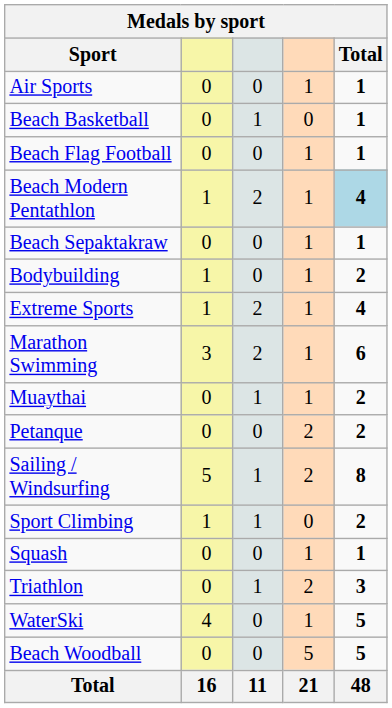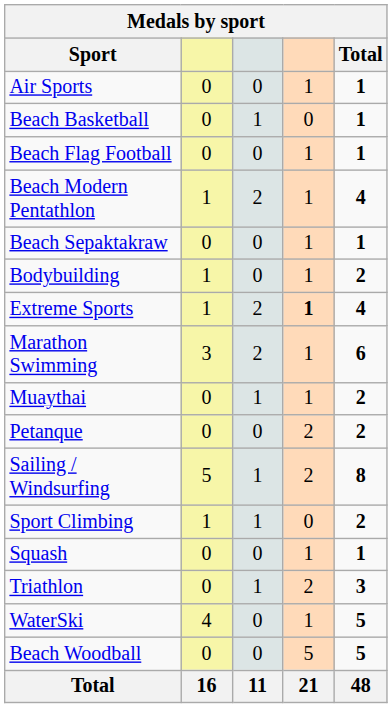(361, 198) lightblue background -> (361, 198) no background
(309, 309) normal -> (309, 309) bold
